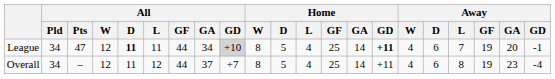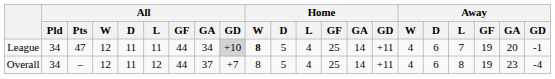(131, 47) bold -> (131, 47) normal
(258, 47) normal -> (258, 47) bold
(385, 47) bold -> (385, 47) normal
